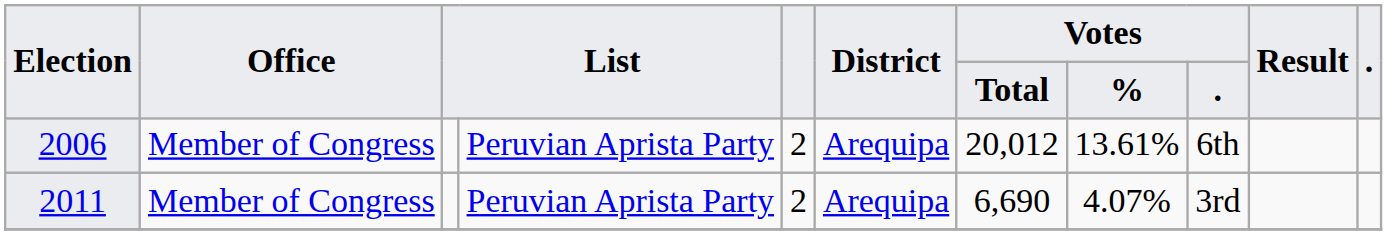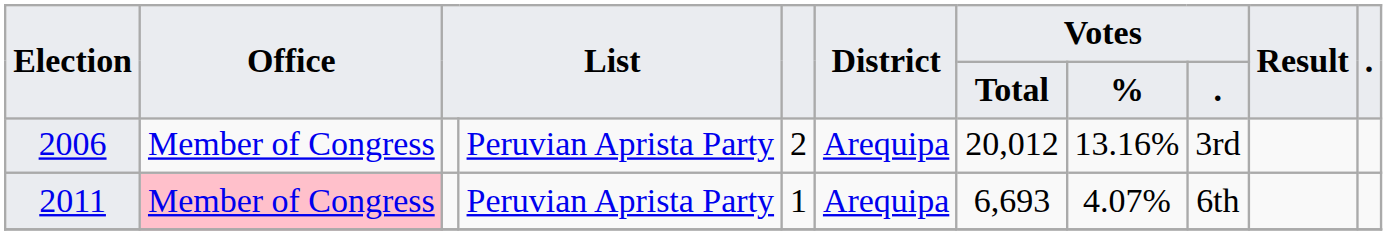(1127, 145) 13.61% -> (1127, 145) 13.16%
(1218, 145) 6th -> (1218, 145) 3rd
(291, 201) no background -> (291, 201) pink background
(798, 201) 2 -> (798, 201) 1
(1012, 201) 6,690 -> (1012, 201) 6,693
(1218, 201) 3rd -> (1218, 201) 6th
